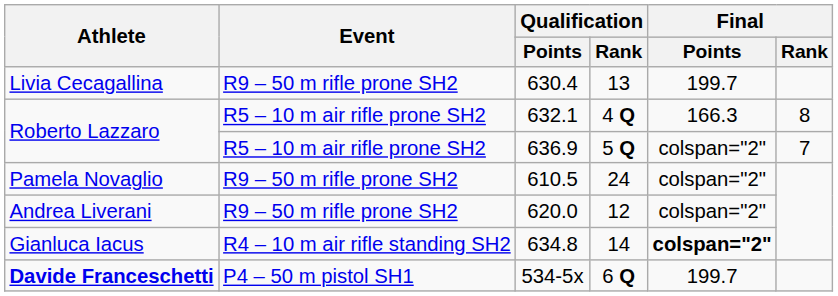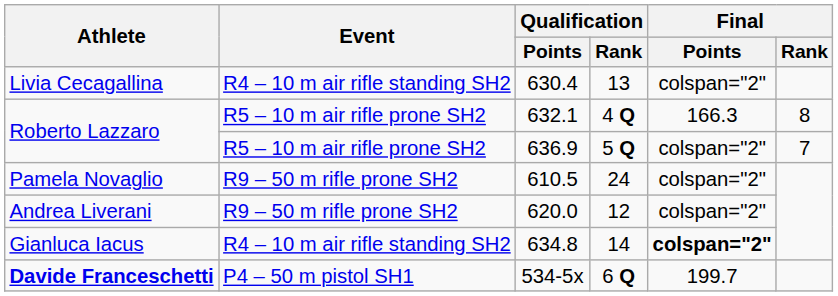(340, 83) R9 – 50 m rifle prone SH2 -> (367, 83) R4 – 10 m air rifle standing SH2
(712, 83) 199.7 -> (712, 83) colspan="2"
